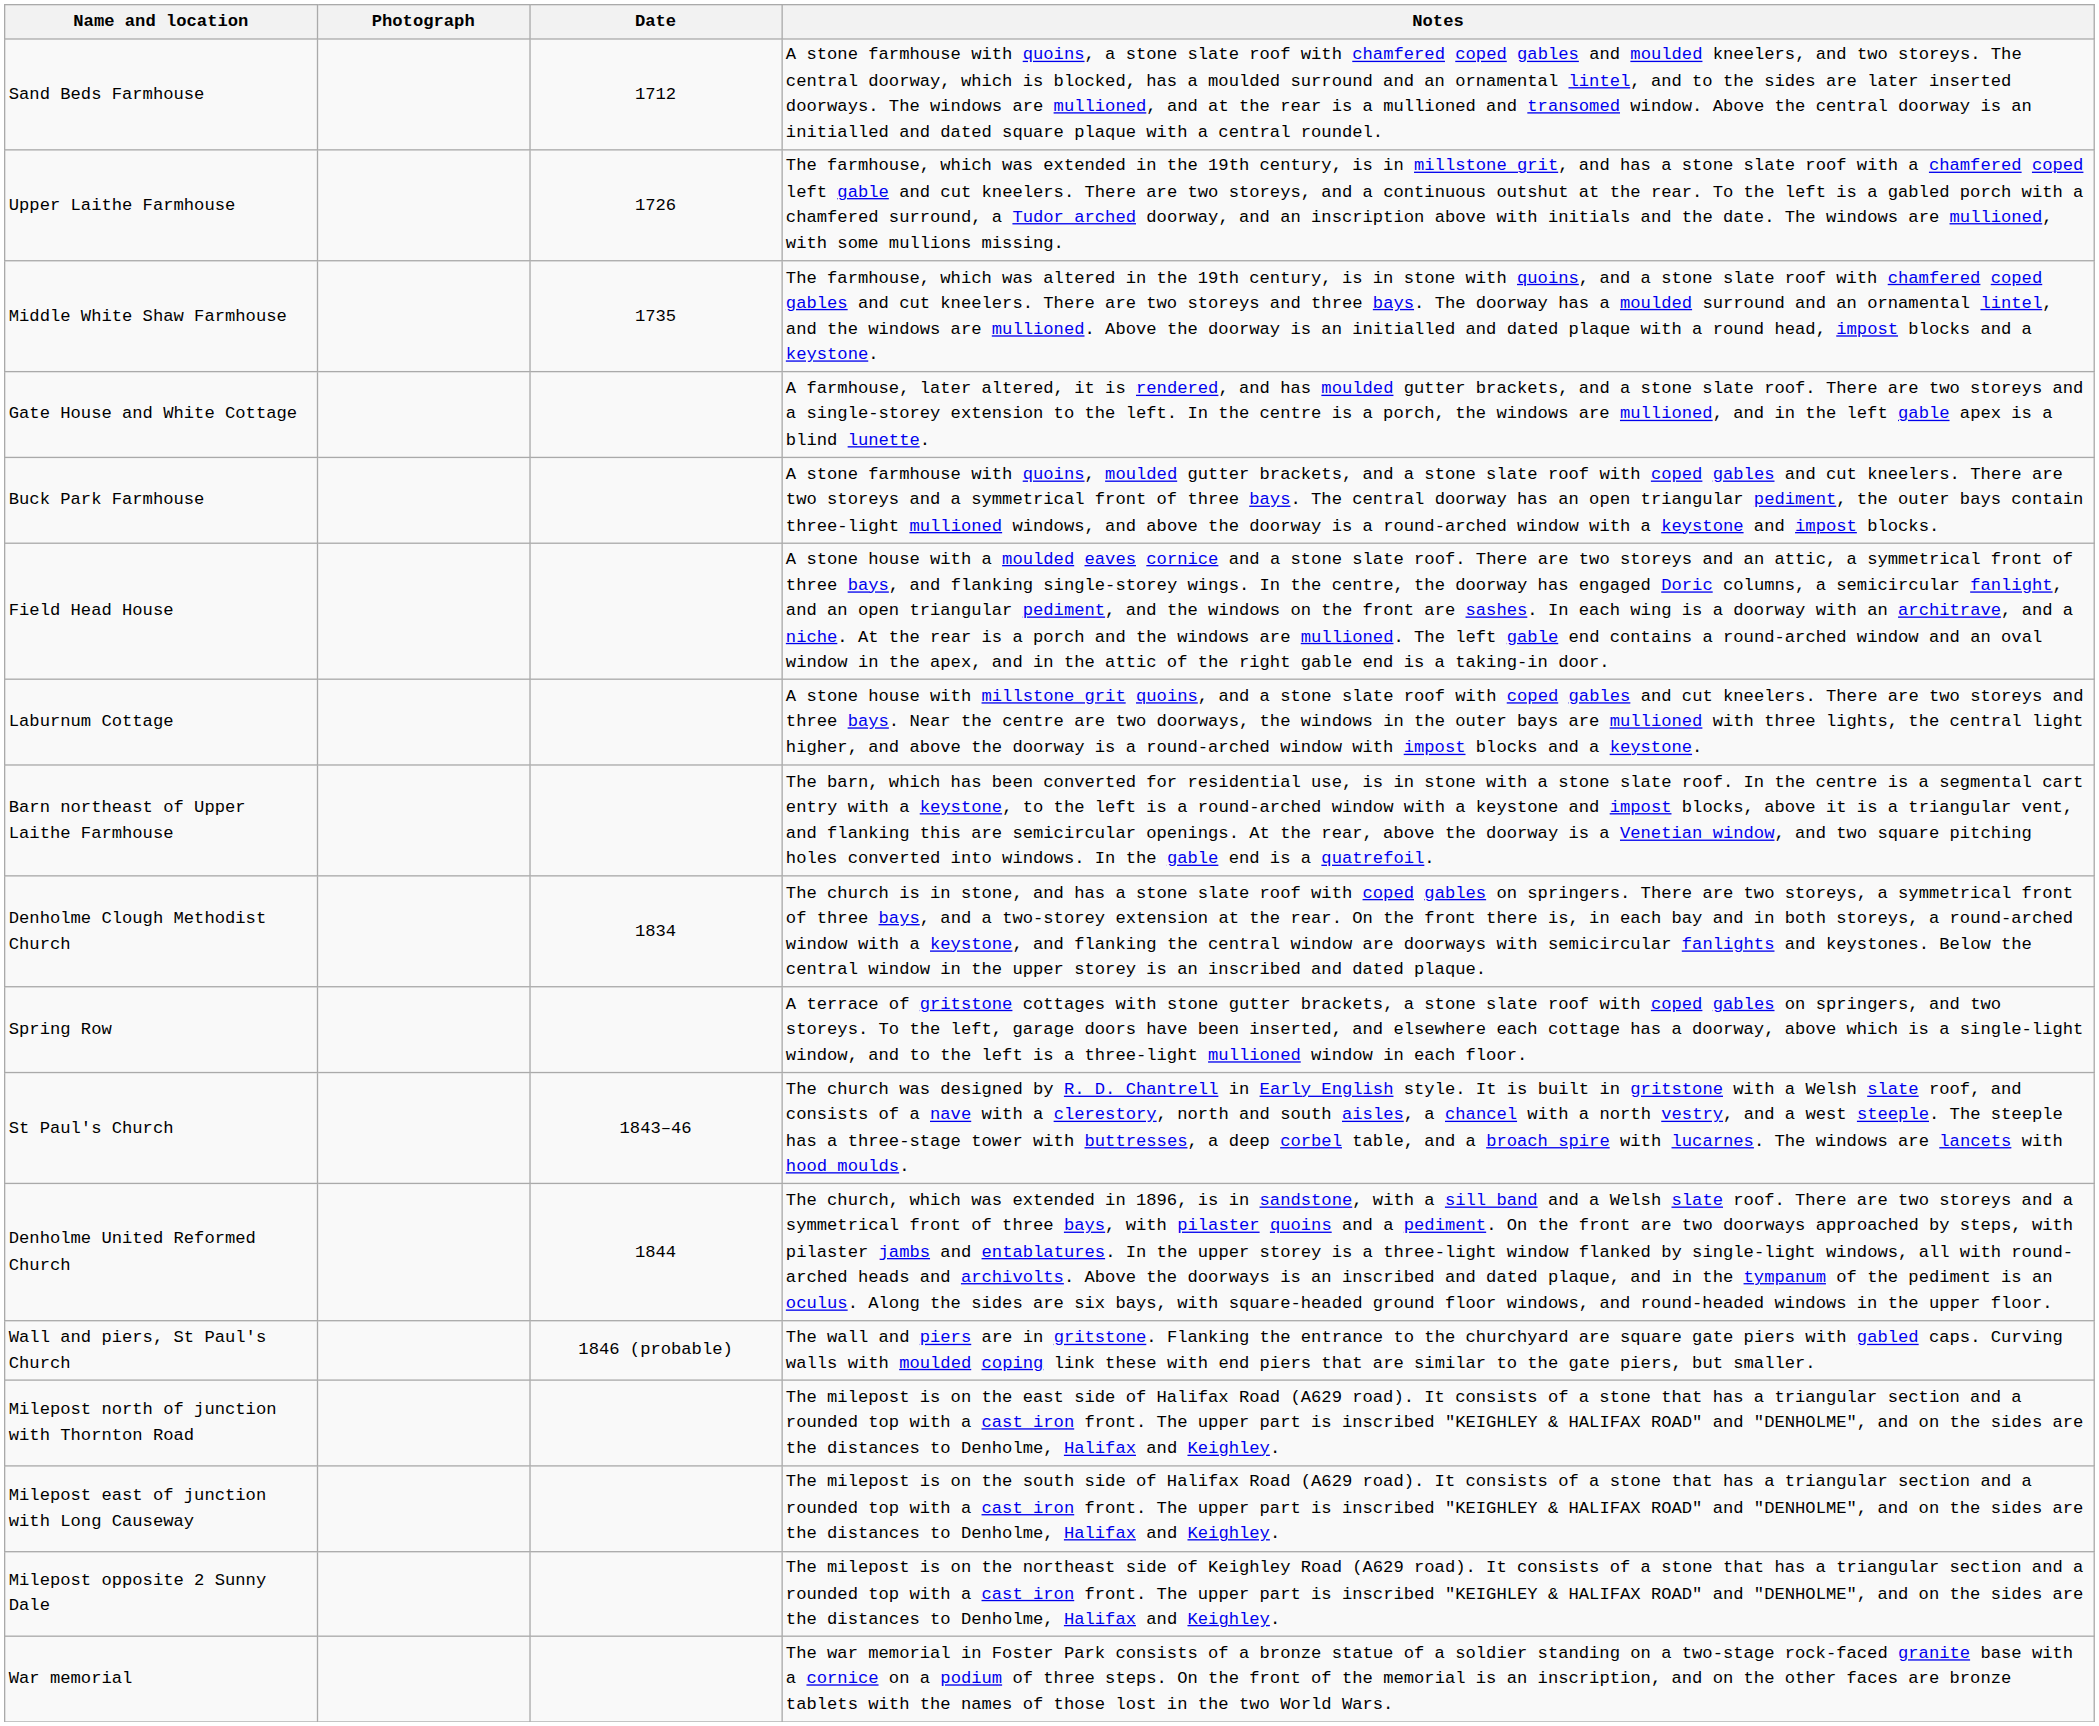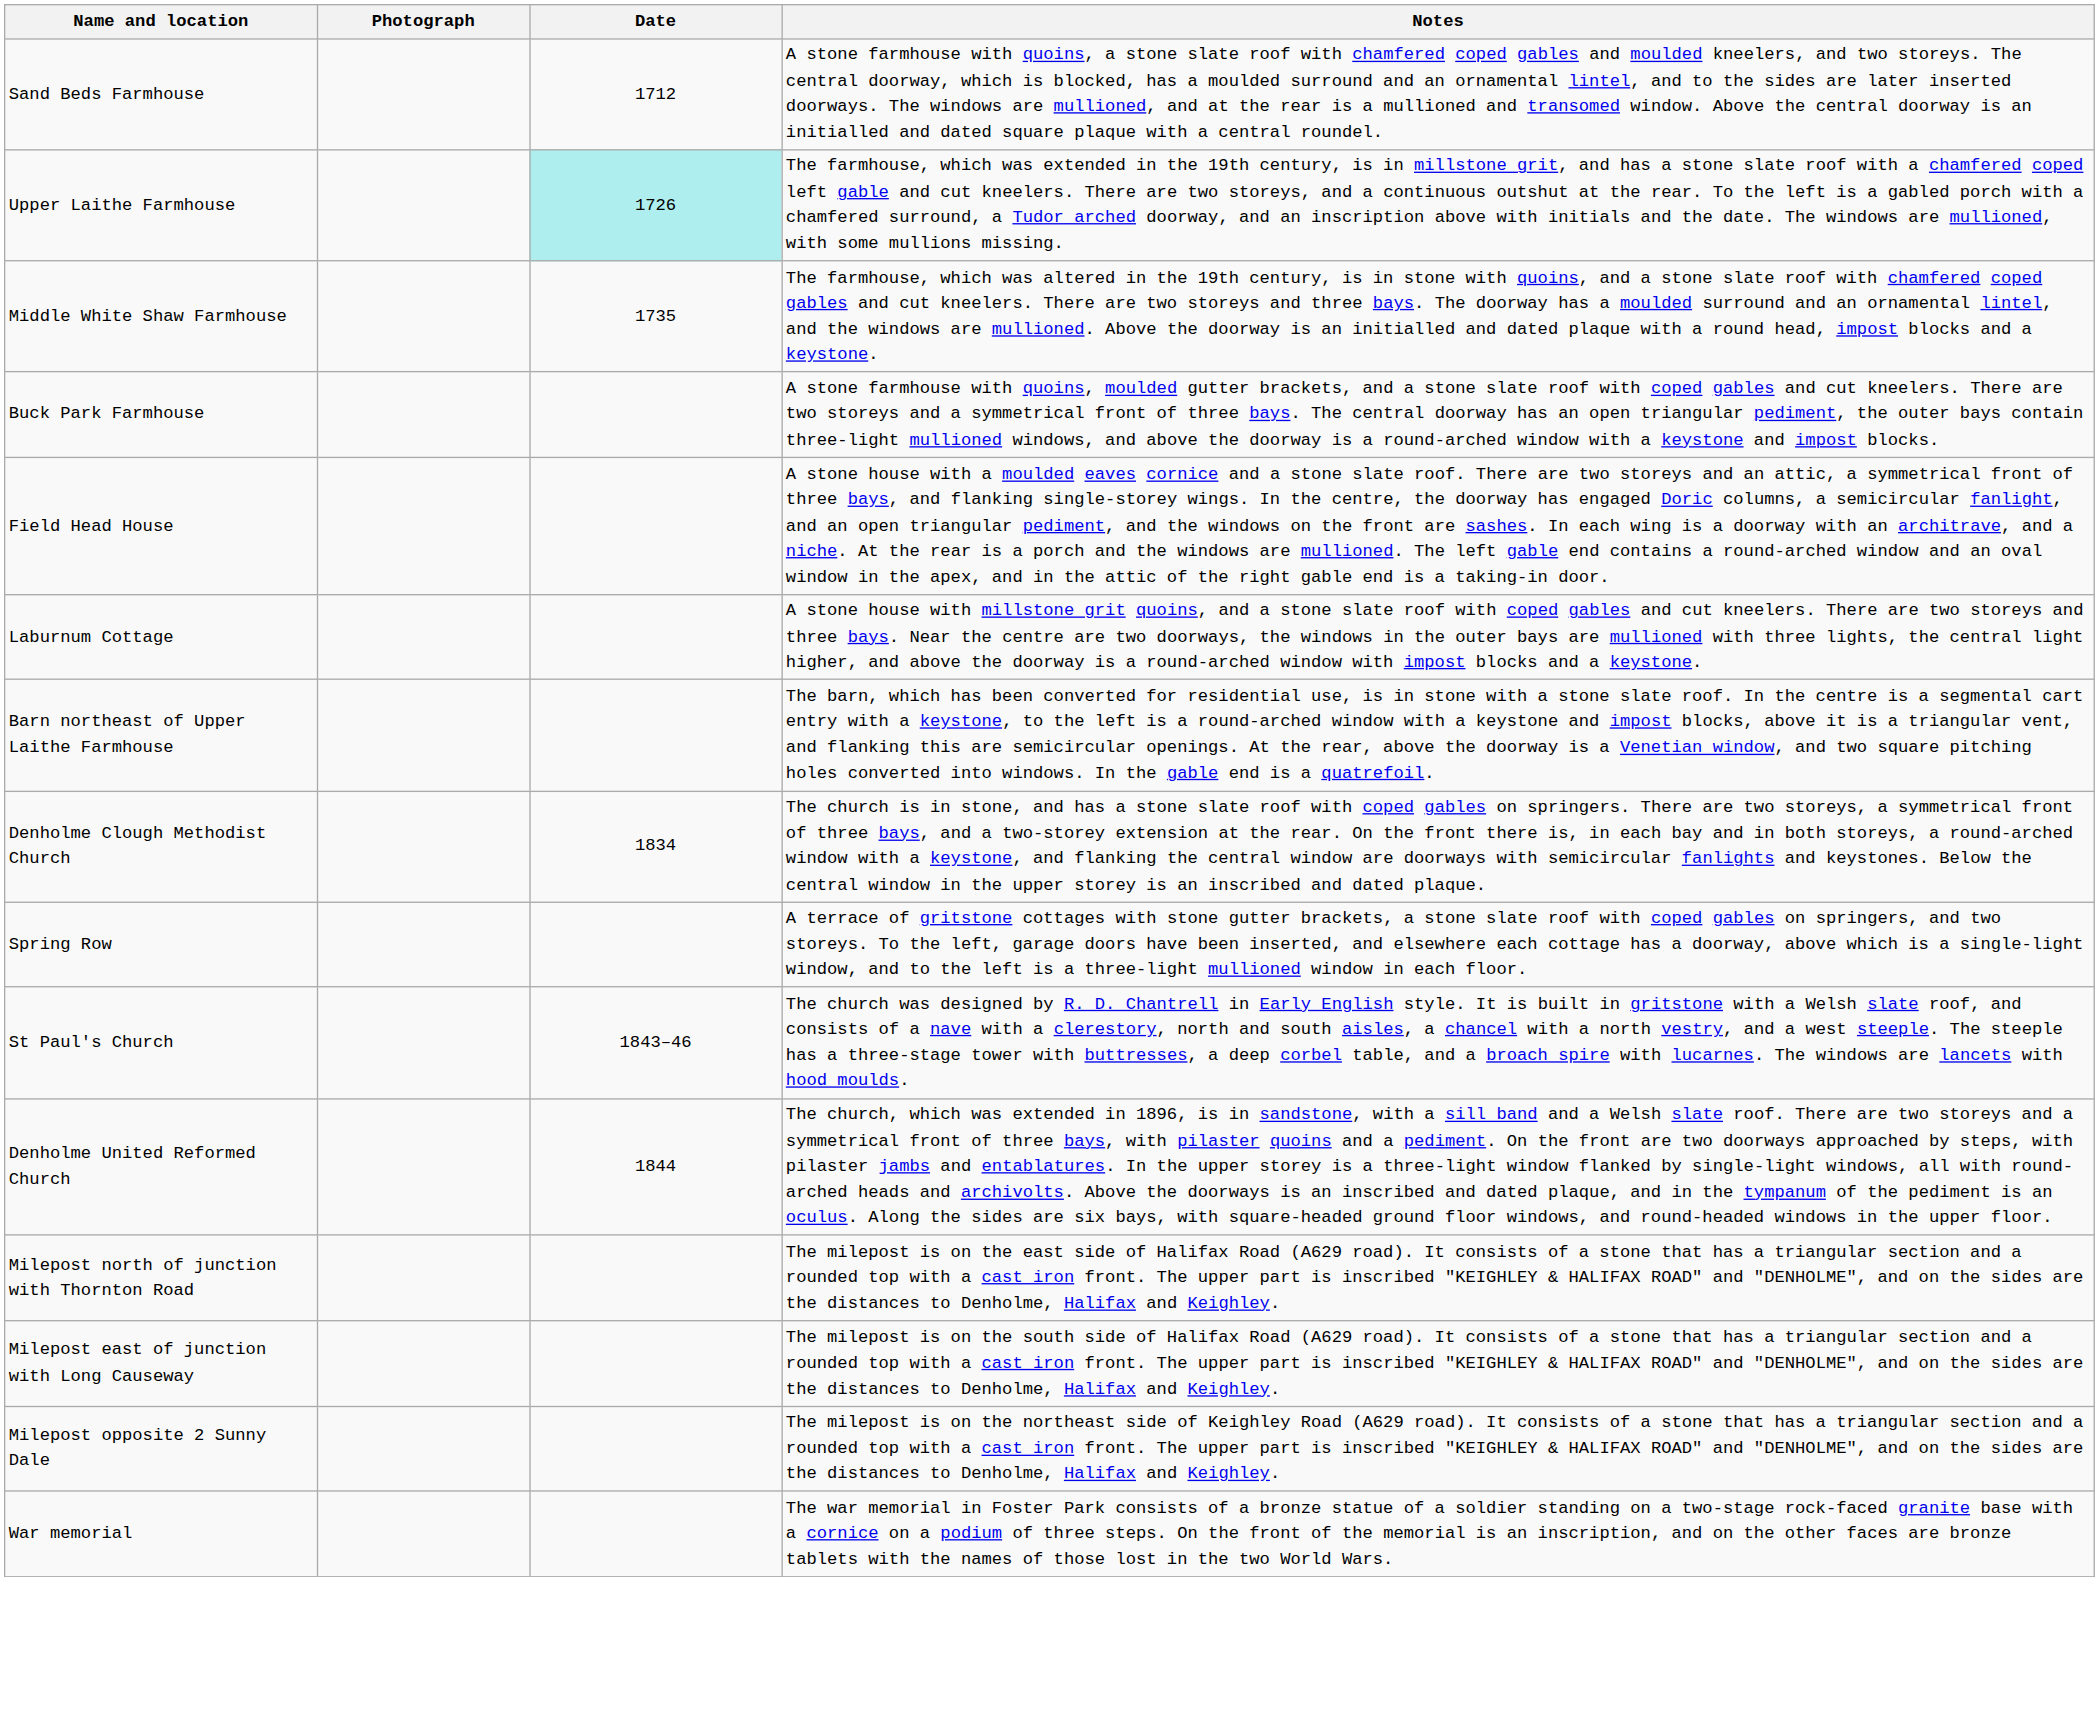(656, 205) no background -> (656, 205) paleturquoise background
- row: (153, 414)
- row: (137, 1350)
